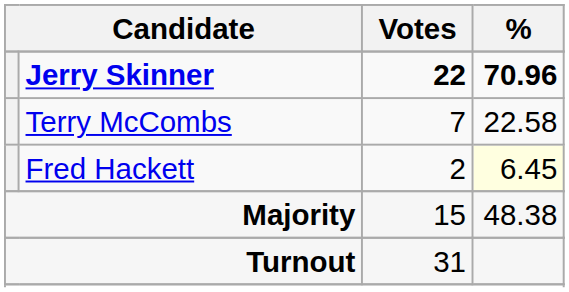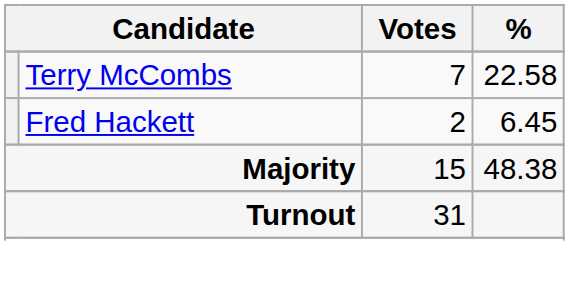- row: (120, 75)
(529, 169) lightyellow background -> (529, 122) no background
